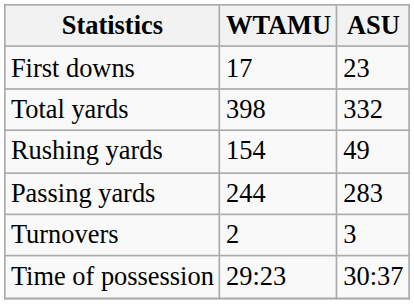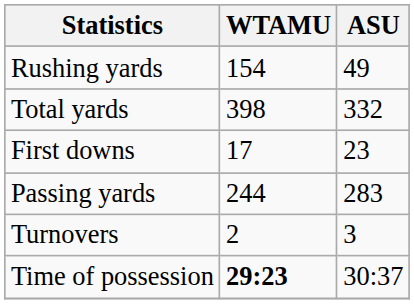rows swapped: (73, 67) <-> (87, 151)
(256, 276) normal -> (257, 276) bold
